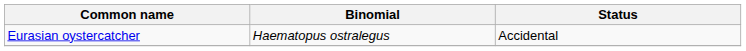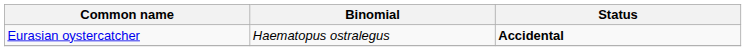(528, 35) normal -> (531, 35) bold
